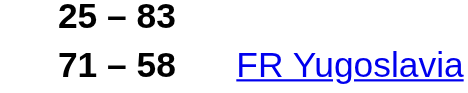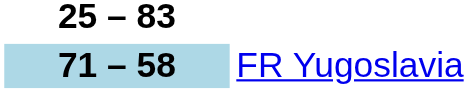(117, 65) no background -> (117, 65) lightblue background
